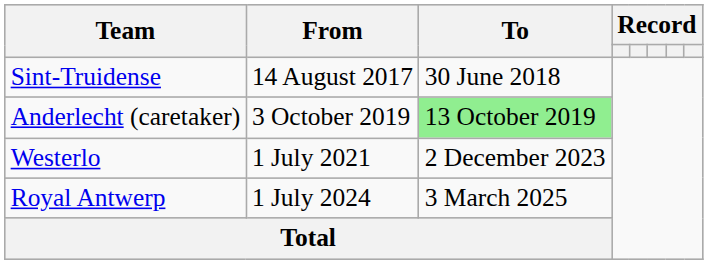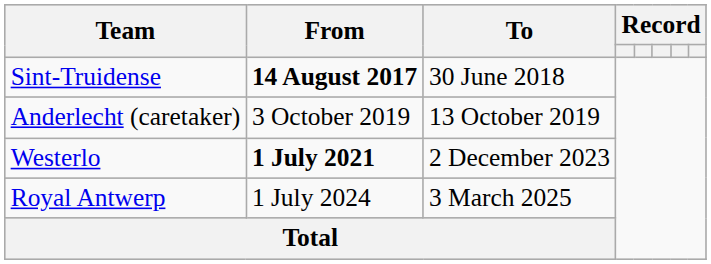(332, 76) normal -> (335, 76) bold
(510, 117) lightgreen background -> (515, 117) no background
(311, 157) normal -> (313, 157) bold
